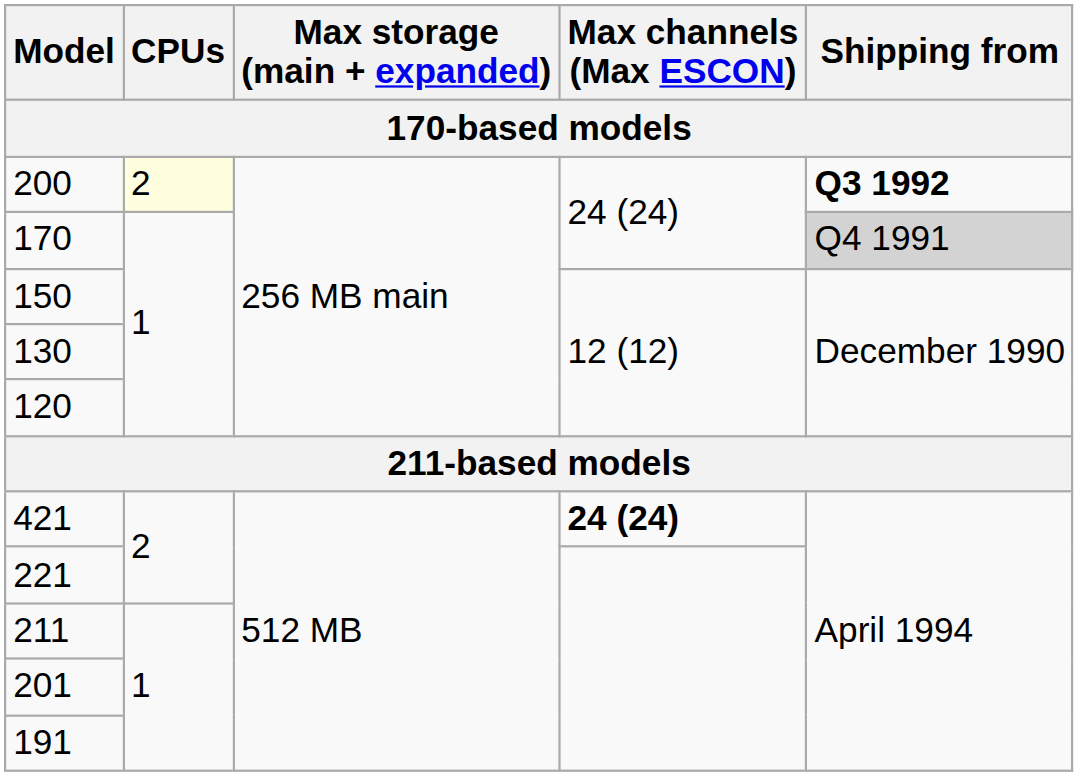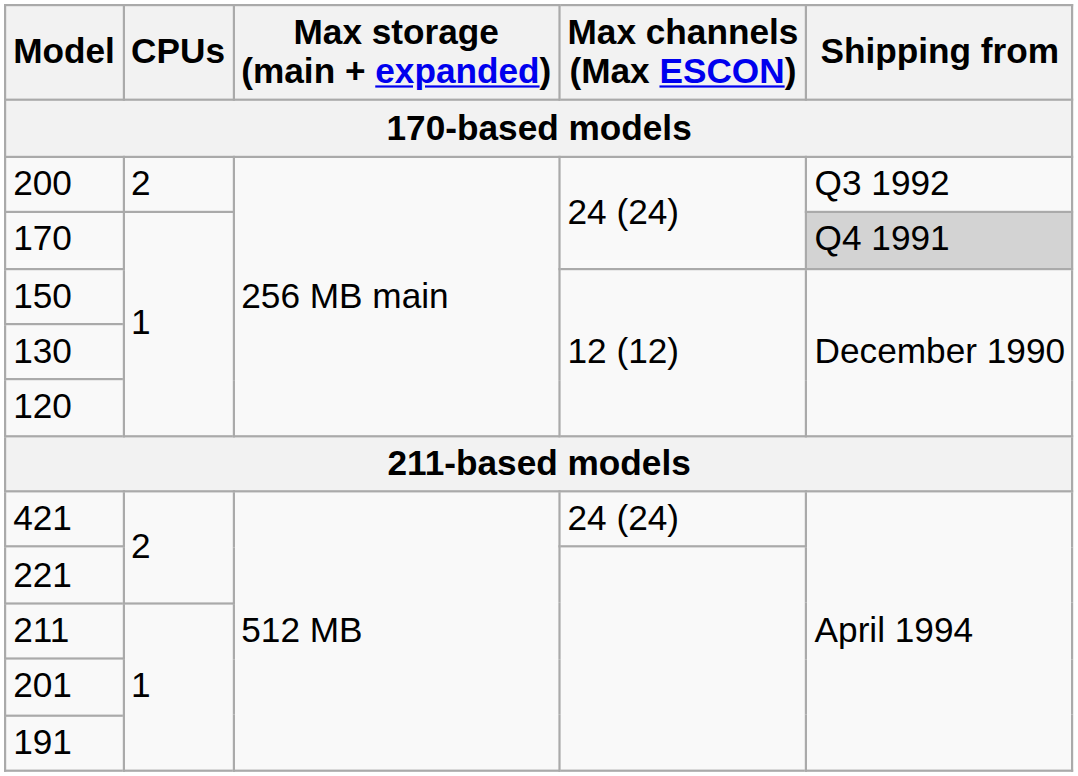(141, 183) lightyellow background -> (141, 183) no background
(882, 183) bold -> (882, 183) normal
(623, 518) bold -> (623, 518) normal
